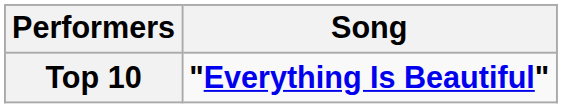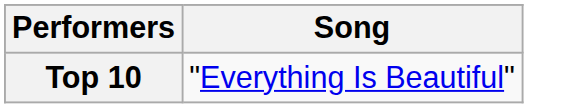(369, 77) bold -> (352, 77) normal
